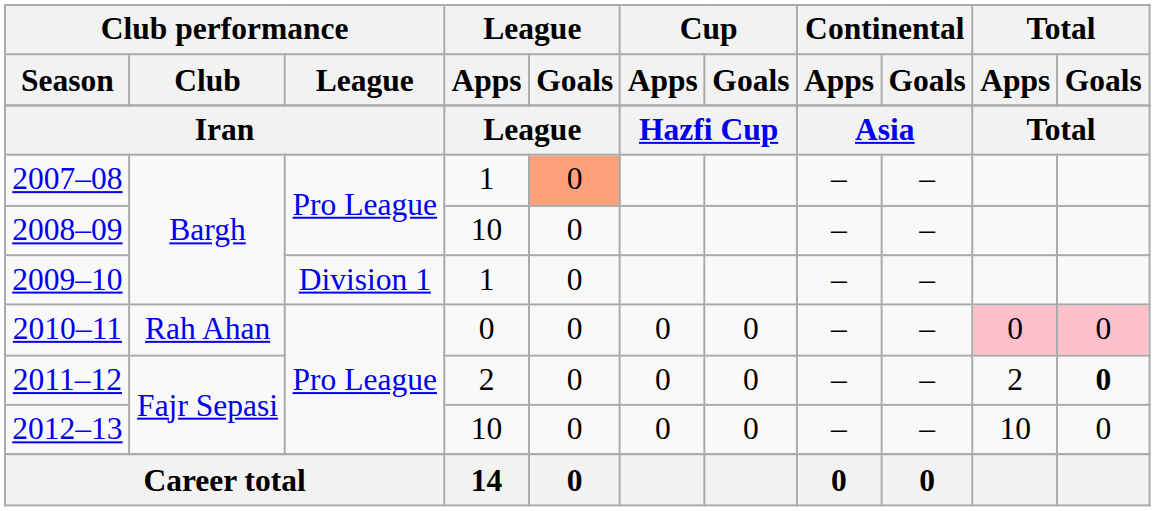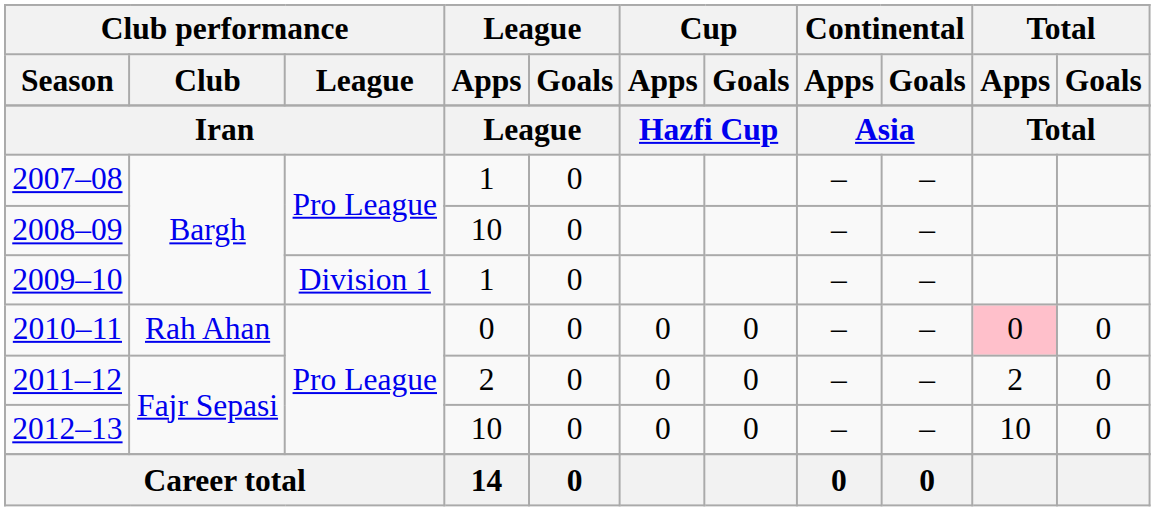(575, 179) lightsalmon background -> (575, 179) no background
(1103, 329) pink background -> (1103, 329) no background
(1103, 379) bold -> (1103, 379) normal
